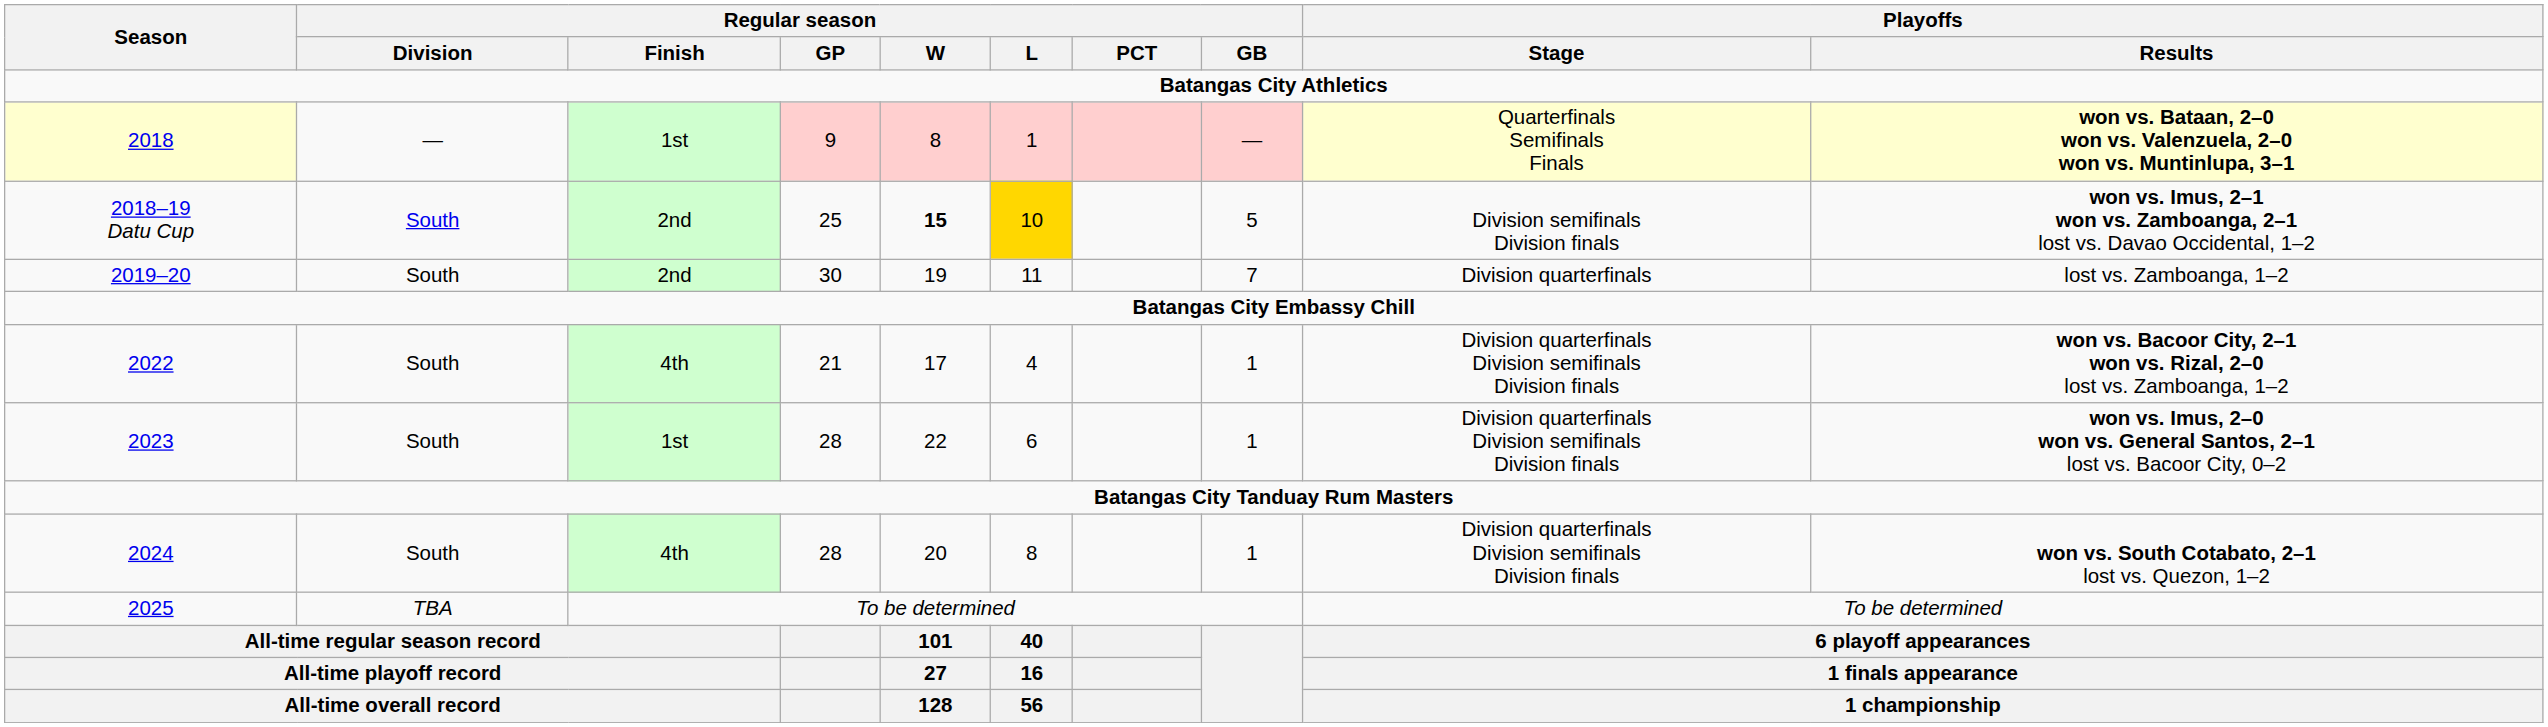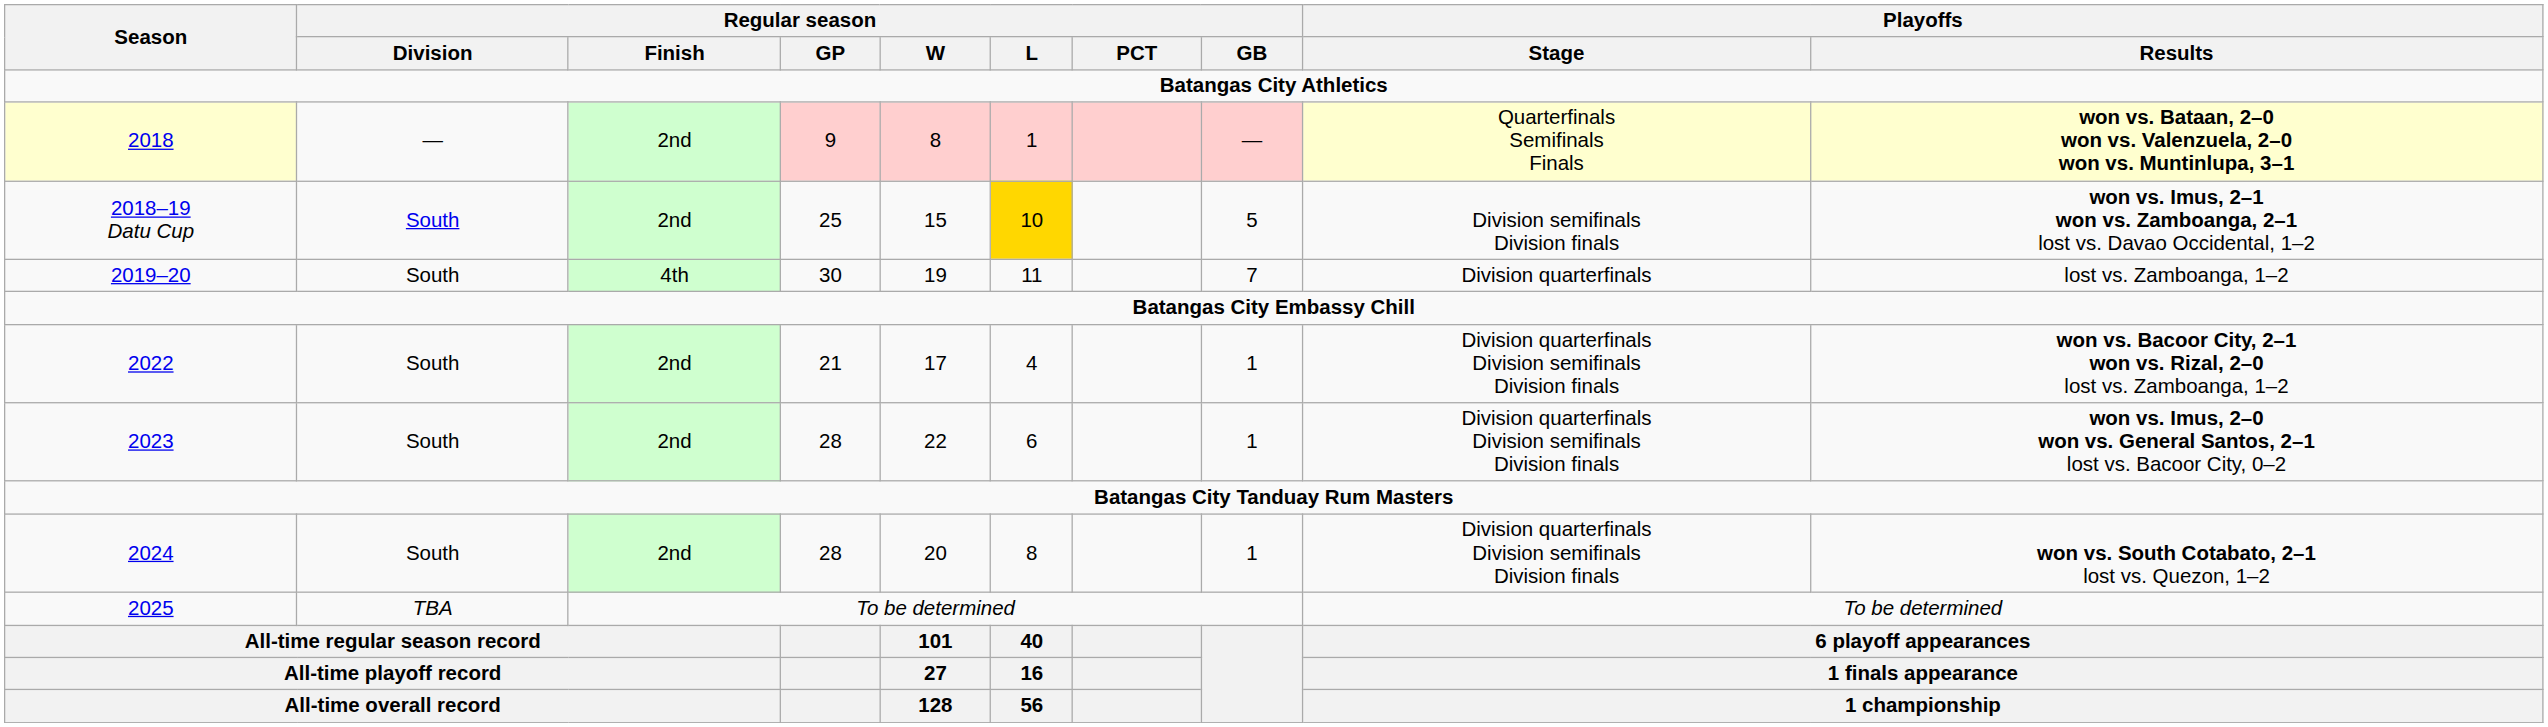(675, 141) 1st -> (675, 141) 2nd
(935, 219) bold -> (935, 219) normal
(675, 275) 2nd -> (675, 275) 4th
(675, 363) 4th -> (675, 363) 2nd
(675, 441) 1st -> (675, 441) 2nd
(675, 552) 4th -> (675, 552) 2nd
